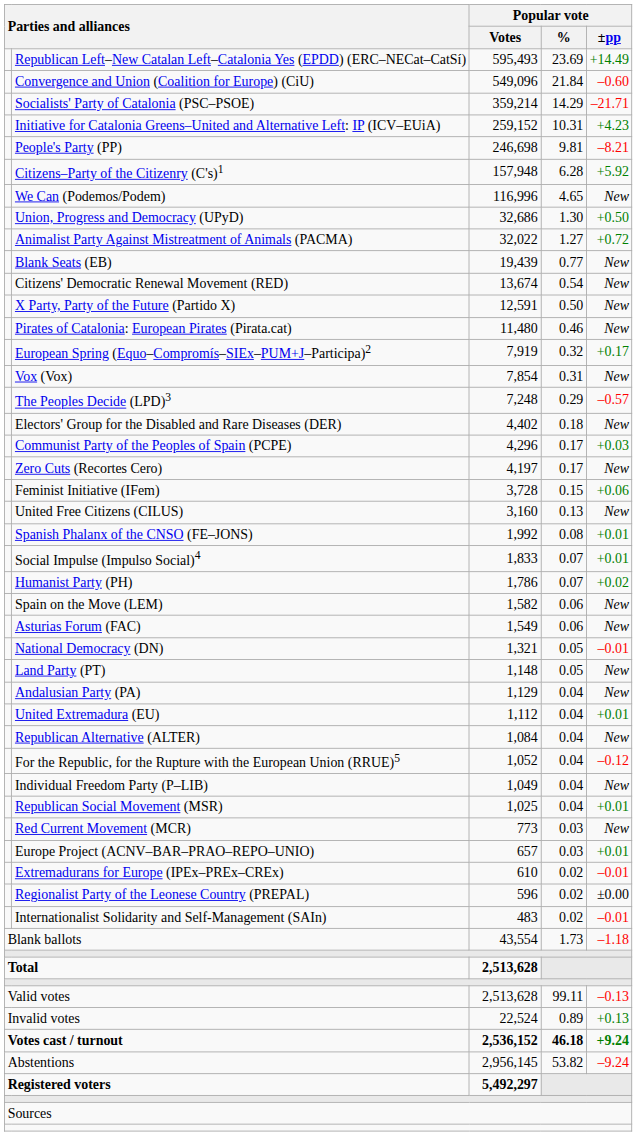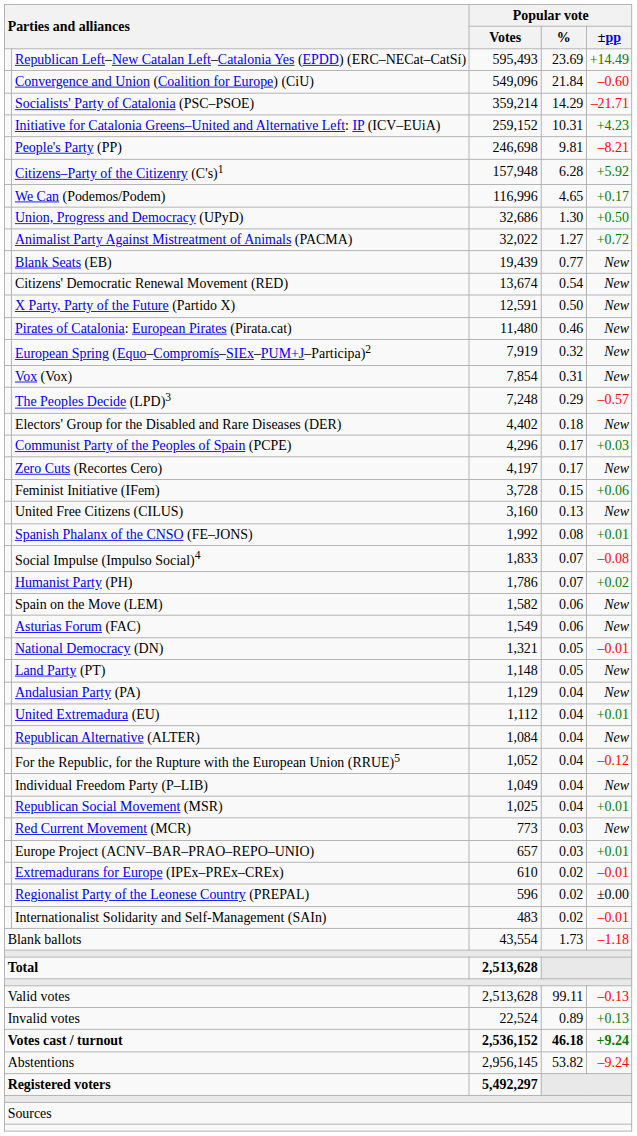(617, 195) New -> (613, 195) +0.17
(613, 352) +0.17 -> (617, 352) New
(613, 558) +0.01 -> (613, 558) –0.08
